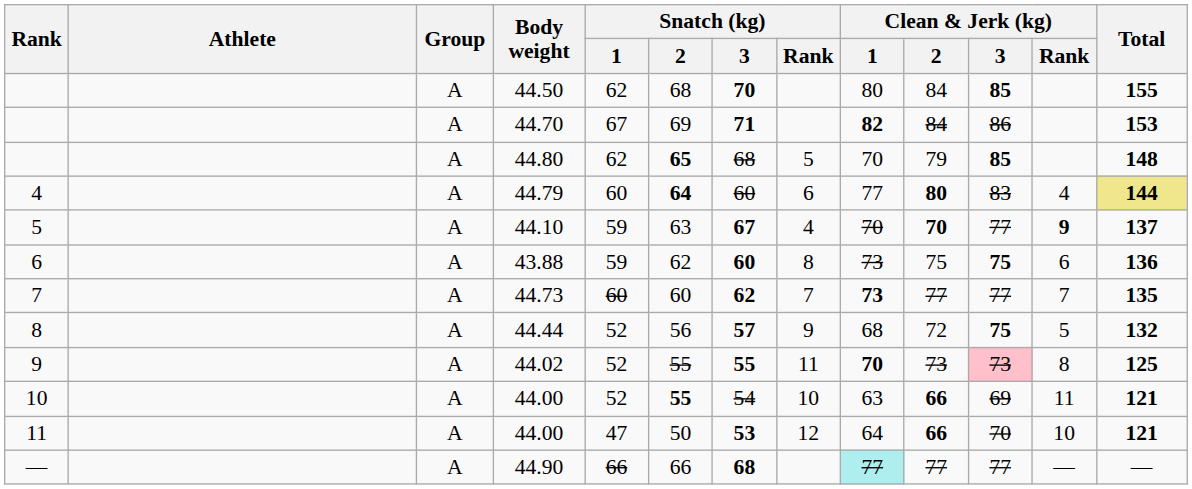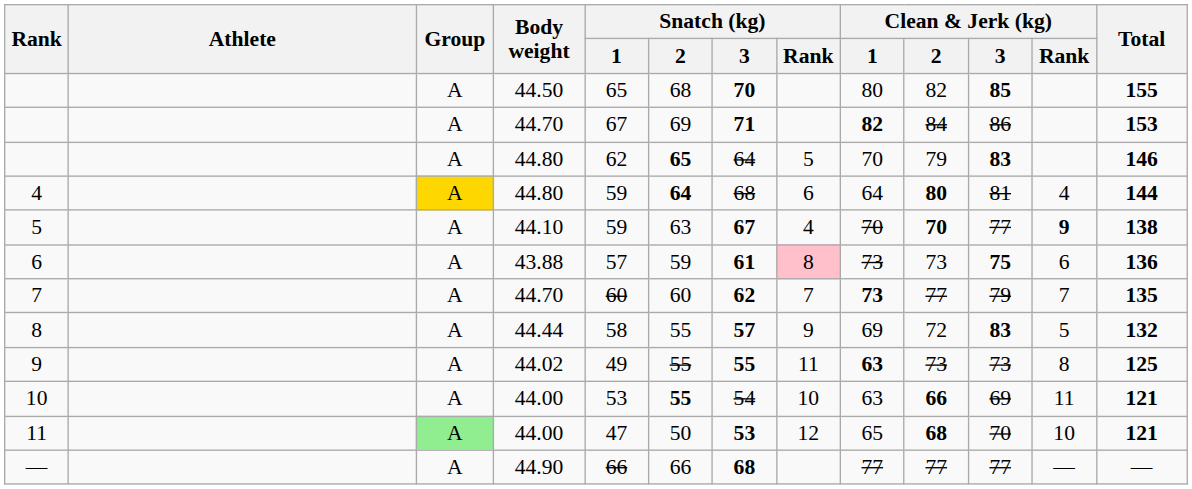(616, 90) 62 -> (616, 90) 65
(936, 90) 84 -> (936, 90) 82
(744, 158) 68 -> (744, 158) 64
(1000, 158) 85 -> (1000, 158) 83
(1142, 158) 148 -> (1142, 158) 146
(455, 192) no background -> (455, 192) gold background
(539, 192) 44.79 -> (539, 192) 44.80
(616, 192) 60 -> (616, 192) 59
(744, 192) 60 -> (744, 192) 68
(872, 192) 77 -> (872, 192) 64
(1000, 192) 83 -> (1000, 192) 81
(1142, 192) khaki background -> (1142, 192) no background
(1142, 227) 137 -> (1142, 227) 138
(616, 261) 59 -> (616, 261) 57
(680, 261) 62 -> (680, 261) 59
(744, 261) 60 -> (744, 261) 61
(808, 261) no background -> (808, 261) pink background
(936, 261) 75 -> (936, 261) 73
(539, 295) 44.73 -> (539, 295) 44.70
(1000, 295) 77 -> (1000, 295) 79
(616, 329) 52 -> (616, 329) 58
(680, 329) 56 -> (680, 329) 55
(872, 329) 68 -> (872, 329) 69
(1000, 329) 75 -> (1000, 329) 83
(616, 364) 52 -> (616, 364) 49
(872, 364) 70 -> (872, 364) 63
(1000, 364) pink background -> (1000, 364) no background
(616, 398) 52 -> (616, 398) 53
(455, 432) no background -> (455, 432) lightgreen background
(872, 432) 64 -> (872, 432) 65
(936, 432) 66 -> (936, 432) 68
(872, 466) paleturquoise background -> (872, 466) no background
